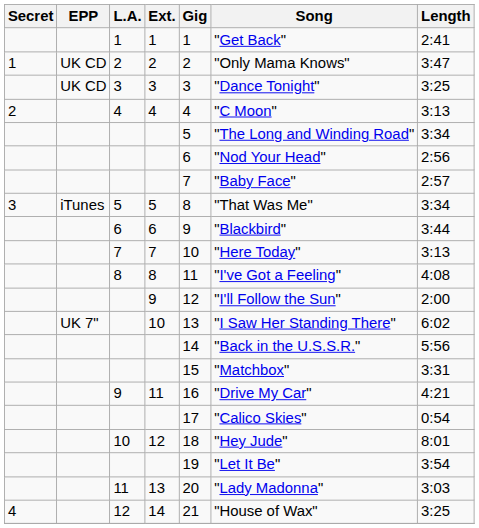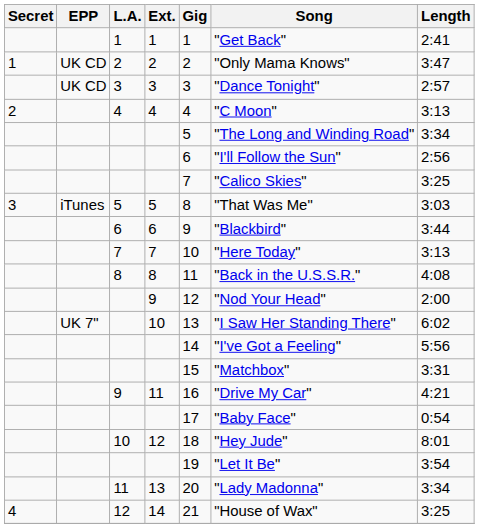(436, 87) 3:25 -> (436, 87) 2:57
(270, 157) "Nod Your Head" -> (278, 157) "I'll Follow the Sun"
(255, 181) "Baby Face" -> (260, 181) "Calico Skies"
(436, 181) 2:57 -> (436, 181) 3:25
(436, 205) 3:34 -> (436, 205) 3:03
(278, 275) "I've Got a Feeling" -> (287, 275) "Back in the U.S.S.R."
(278, 299) "I'll Follow the Sun" -> (270, 299) "Nod Your Head"
(287, 346) "Back in the U.S.S.R." -> (278, 346) "I've Got a Feeling"
(260, 417) "Calico Skies" -> (255, 417) "Baby Face"
(436, 488) 3:03 -> (436, 488) 3:34
